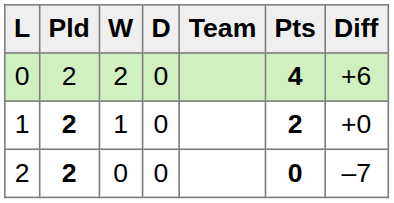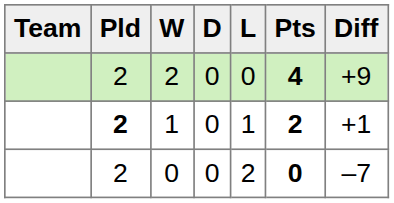columns swapped: (223, 28) <-> (22, 28)
(356, 76) +6 -> (356, 76) +9
(356, 124) +0 -> (356, 124) +1
(69, 172) bold -> (120, 172) normal
